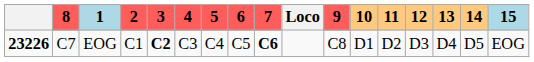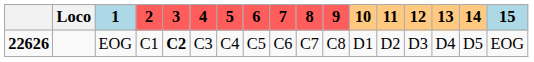columns swapped: (303, 17) <-> (66, 17)
(29, 43) 23226 -> (29, 43) 22626
(268, 43) bold -> (283, 43) normal
